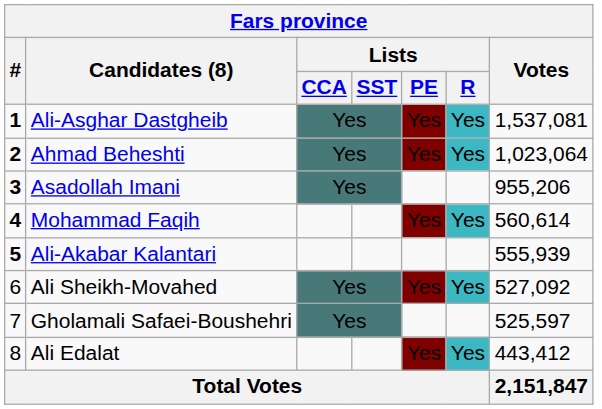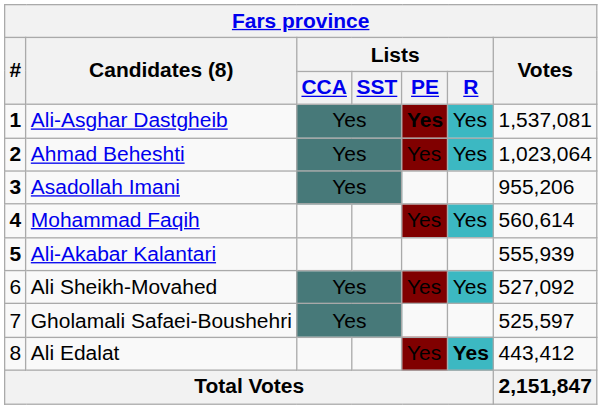(424, 120) normal -> (425, 120) bold
(468, 353) normal -> (471, 353) bold
